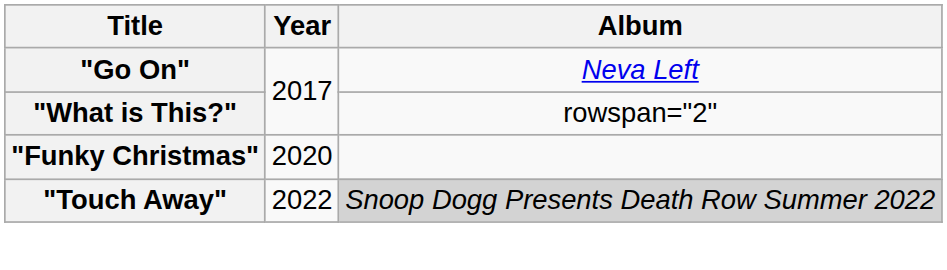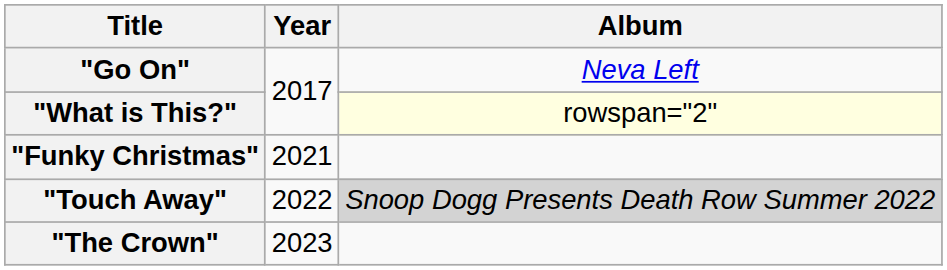(640, 112) no background -> (640, 112) lightyellow background
(302, 156) 2020 -> (302, 156) 2021
+ row: (135, 243)
